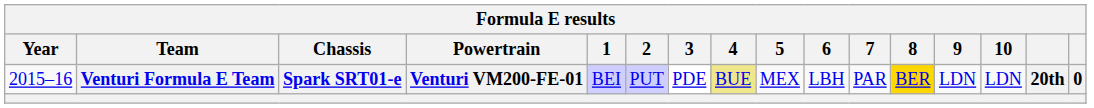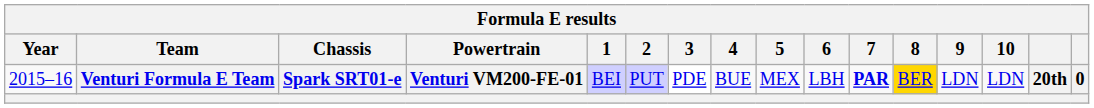(733, 78) khaki background -> (733, 78) no background
(870, 78) normal -> (871, 78) bold
